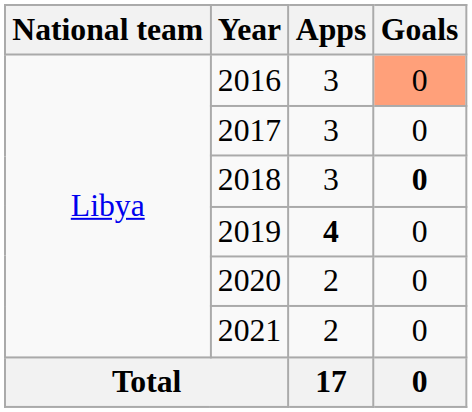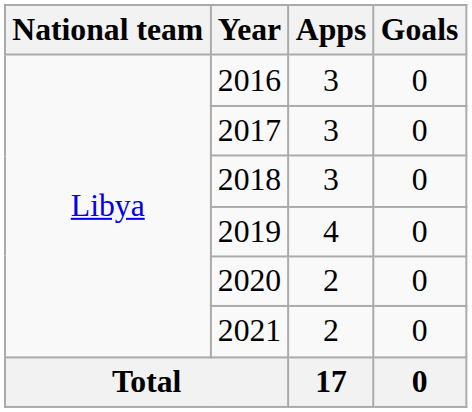(420, 79) lightsalmon background -> (420, 79) no background
(420, 180) bold -> (420, 180) normal
(331, 230) bold -> (331, 230) normal
